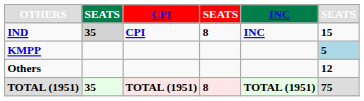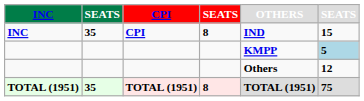columns swapped: (279, 14) <-> (43, 14)
(90, 32) lightgrey background -> (90, 32) no background
